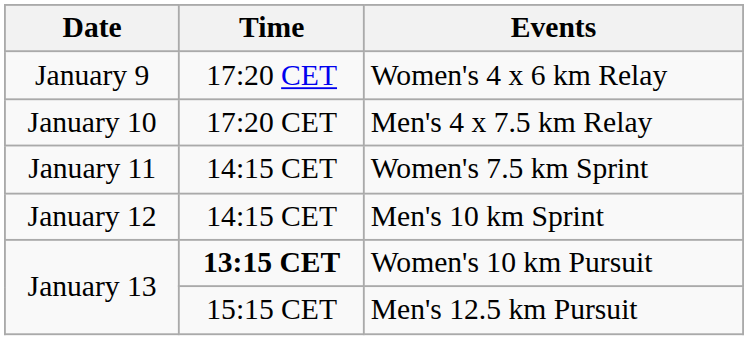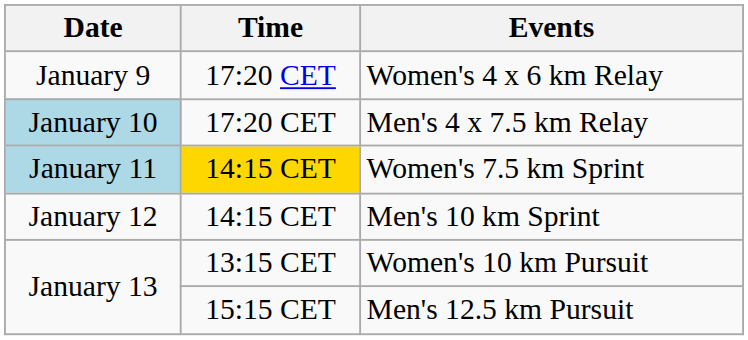(92, 121) no background -> (93, 121) lightblue background
(92, 168) no background -> (93, 168) lightblue background
(272, 168) no background -> (271, 168) gold background
(272, 262) bold -> (271, 262) normal
